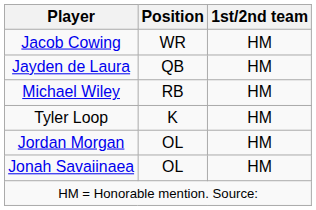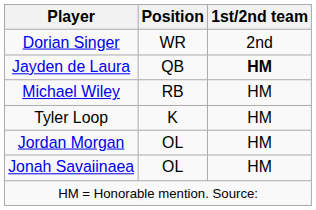+ row: (71, 42)
- row: (71, 42)
(260, 67) normal -> (260, 67) bold
